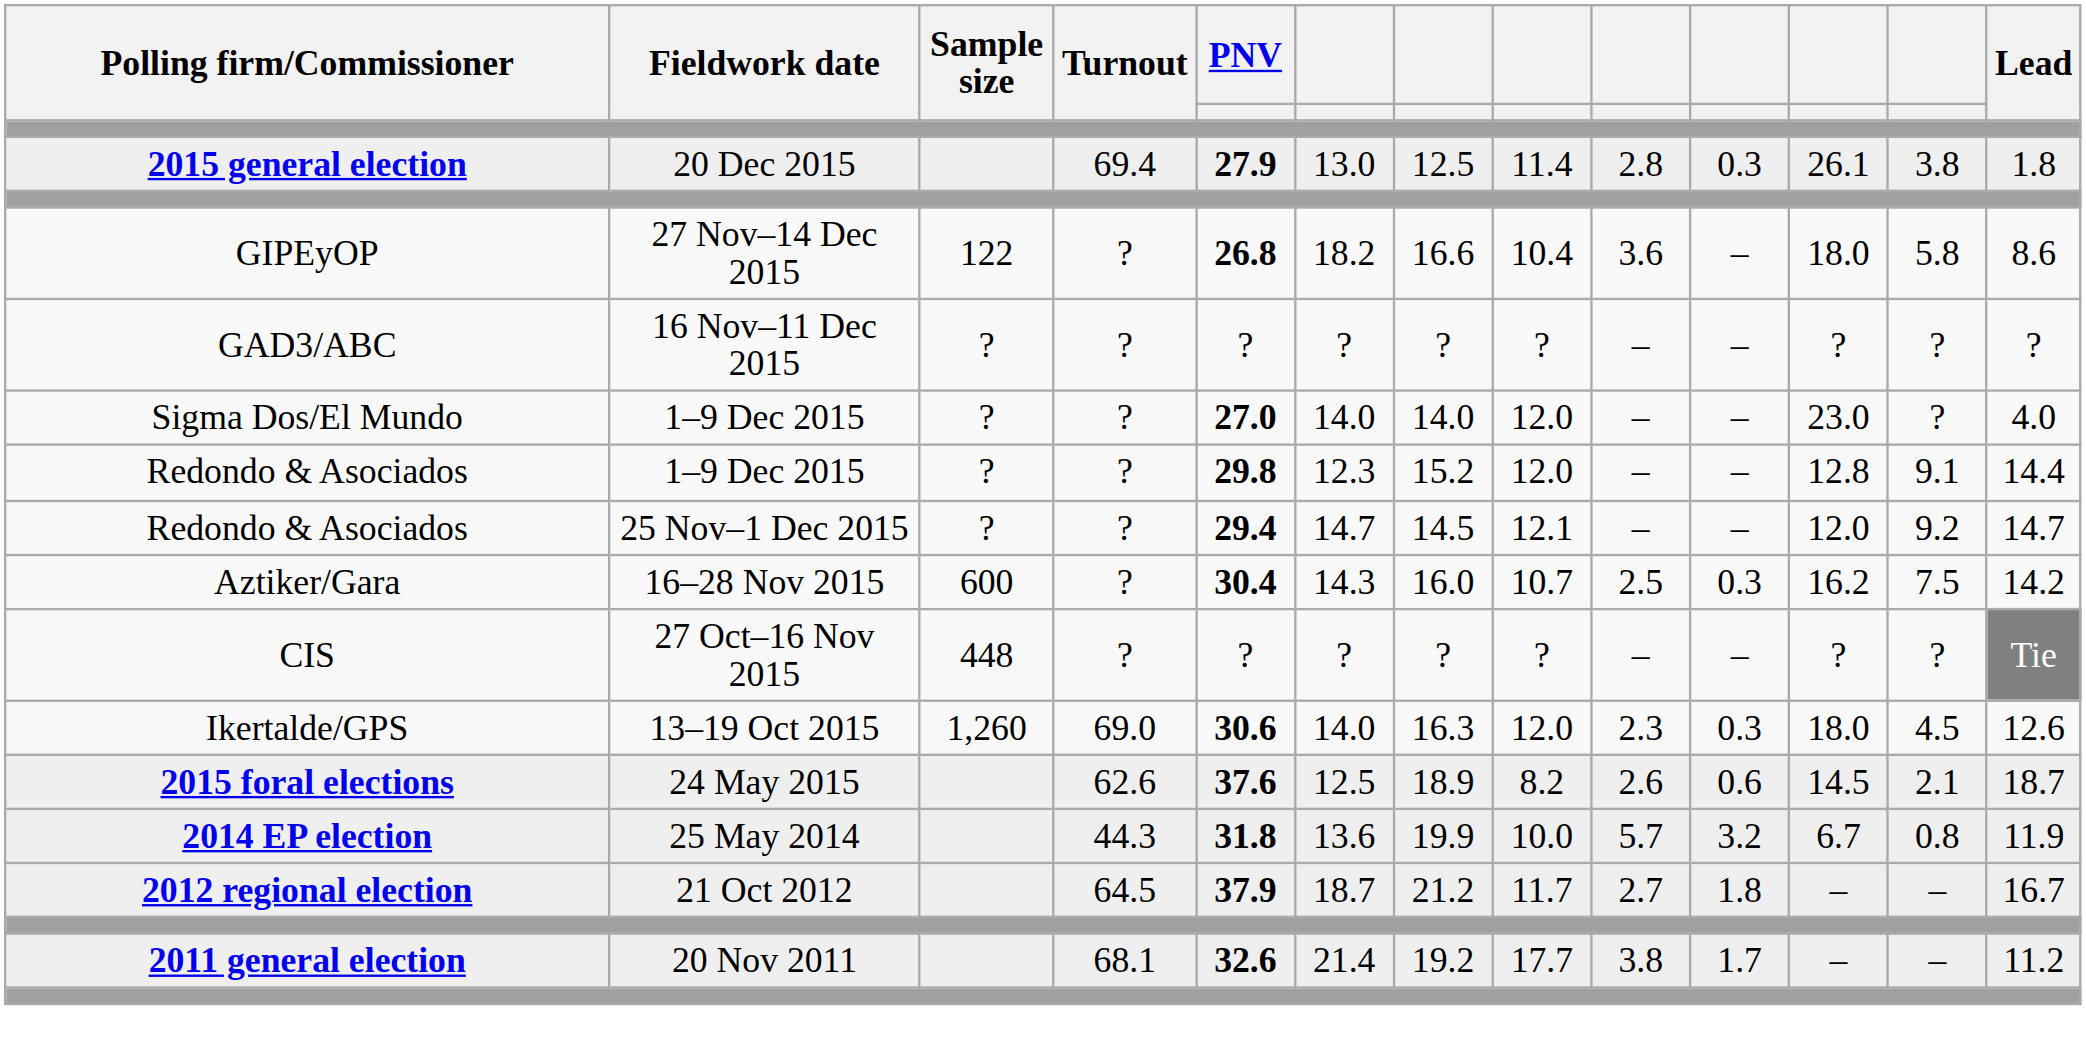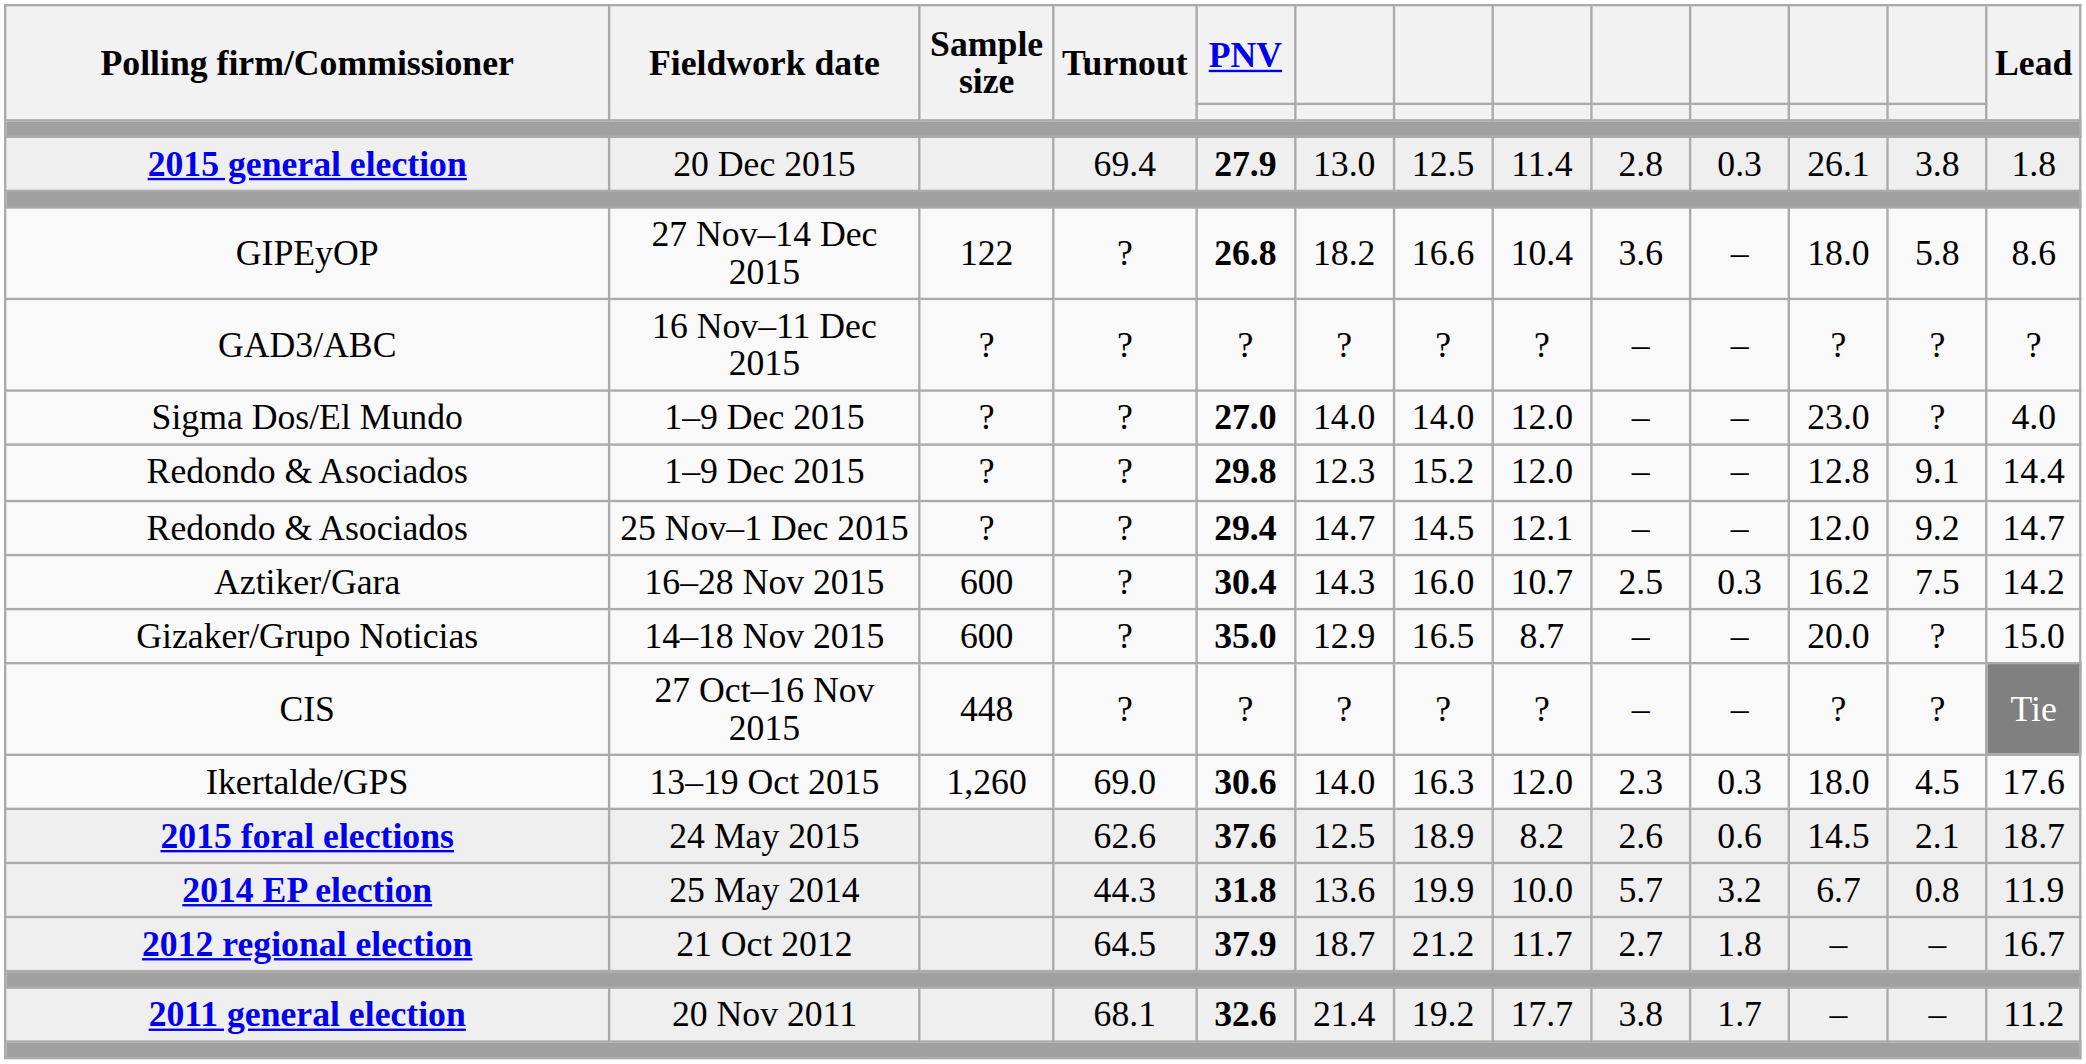+ row: (307, 634)
(2034, 726) 12.6 -> (2034, 780) 17.6
